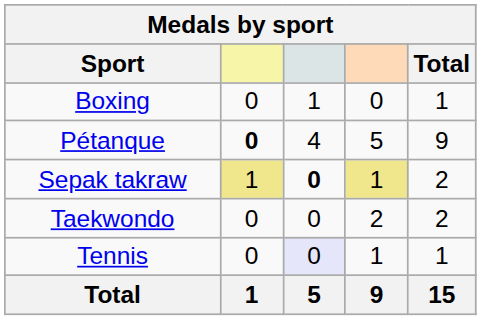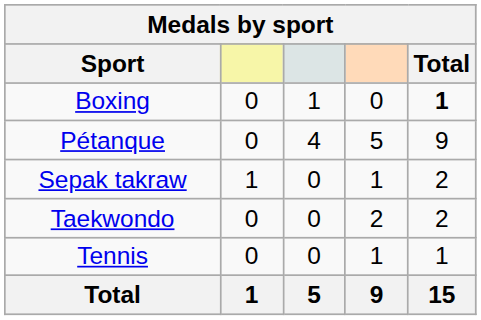(442, 102) normal -> (442, 102) bold
(252, 141) bold -> (252, 141) normal
(252, 179) khaki background -> (252, 179) no background
(314, 179) bold -> (314, 179) normal
(376, 179) khaki background -> (376, 179) no background
(314, 257) lavender background -> (314, 257) no background
